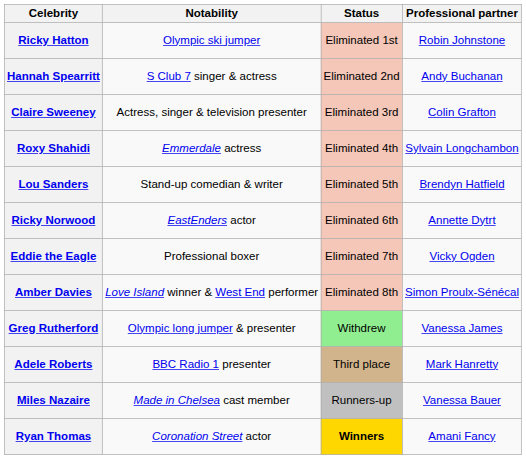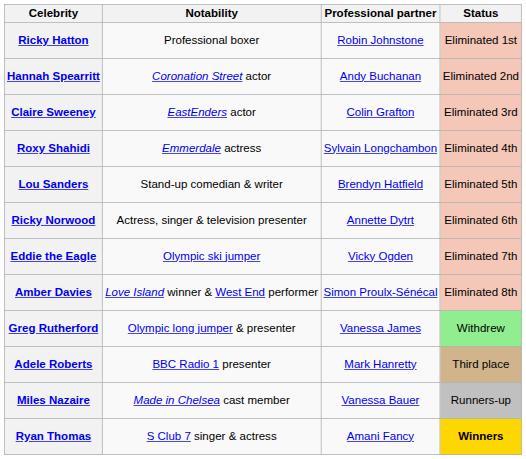columns swapped: (462, 13) <-> (362, 13)
(212, 40) Olympic ski jumper -> (212, 40) Professional boxer
(212, 76) S Club 7 singer & actress -> (212, 76) Coronation Street actor
(212, 112) Actress, singer & television presenter -> (212, 112) EastEnders actor
(212, 220) EastEnders actor -> (212, 220) Actress, singer & television presenter
(212, 256) Professional boxer -> (212, 256) Olympic ski jumper
(212, 436) Coronation Street actor -> (212, 436) S Club 7 singer & actress
